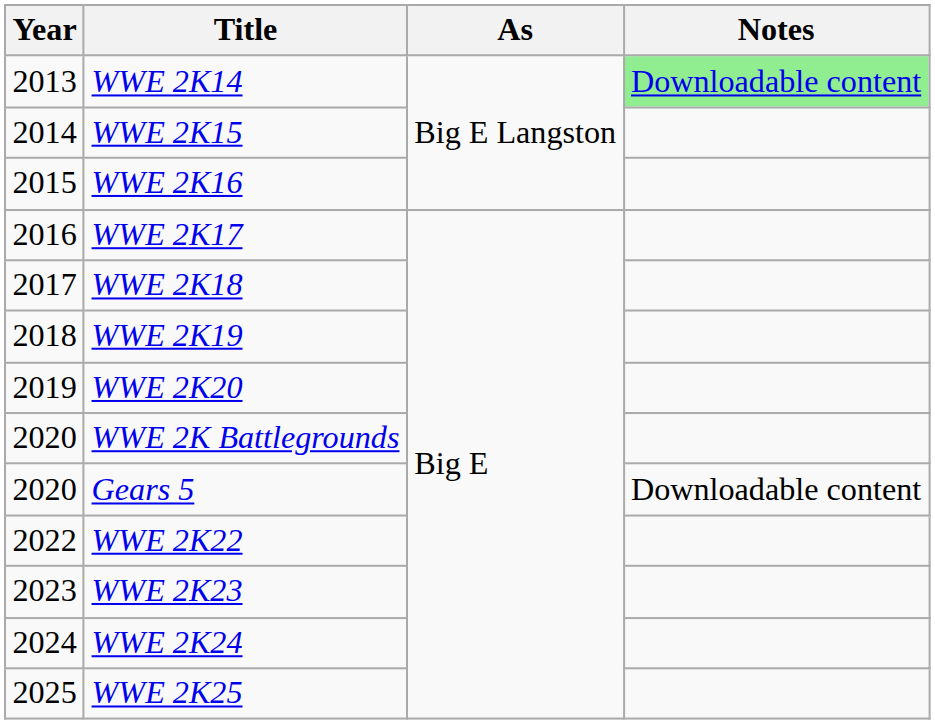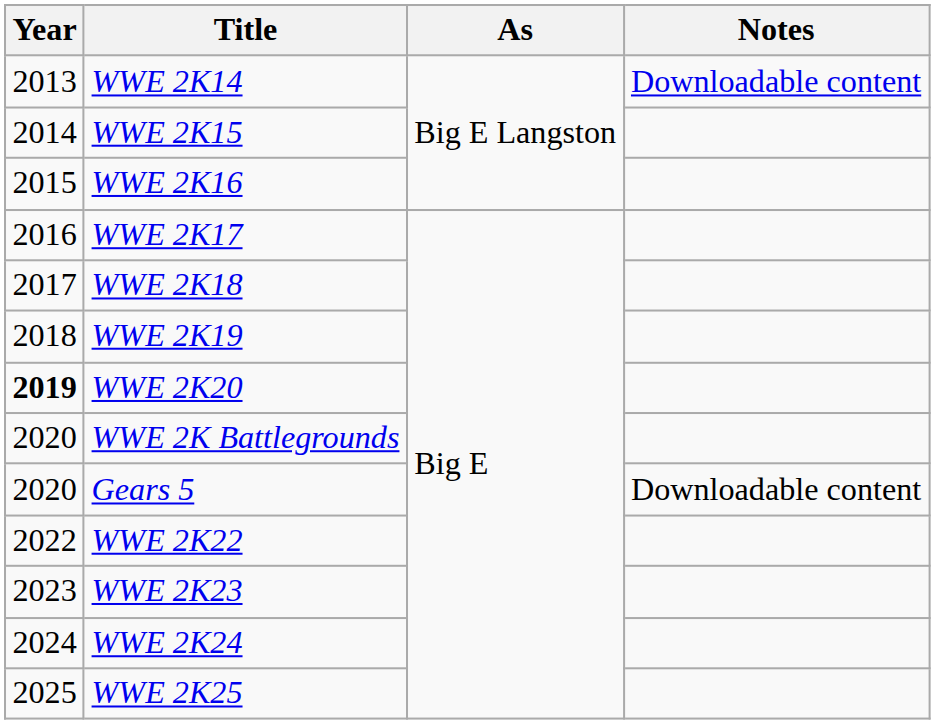(776, 81) lightgreen background -> (776, 81) no background
(45, 387) normal -> (45, 387) bold
